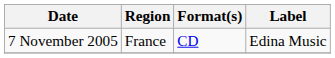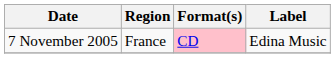(188, 40) no background -> (188, 40) pink background
